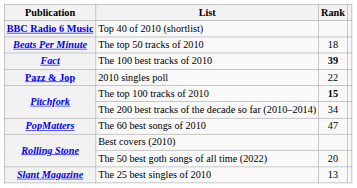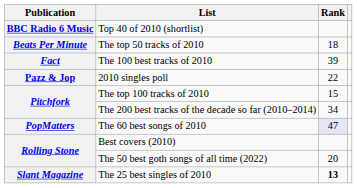(333, 61) bold -> (333, 61) normal
(333, 93) bold -> (333, 93) normal
(333, 126) no background -> (333, 126) lavender background
(333, 175) normal -> (333, 175) bold
